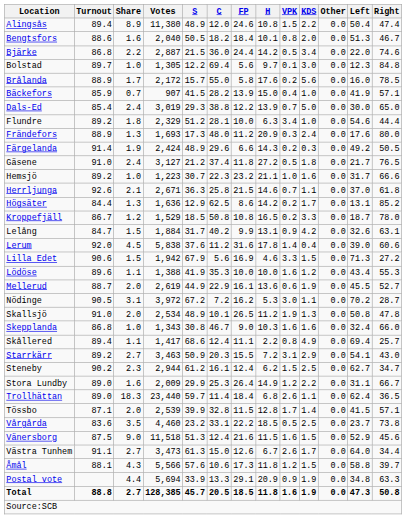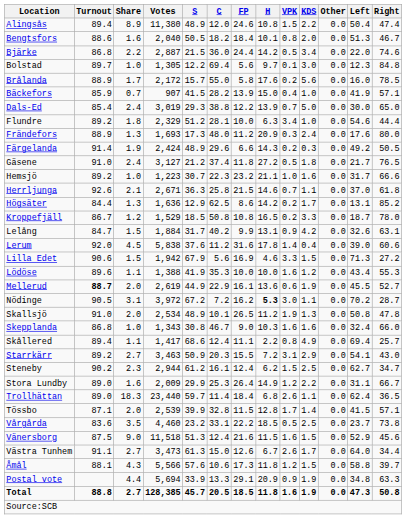(102, 287) normal -> (102, 287) bold
(270, 300) normal -> (270, 300) bold
